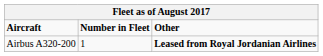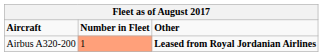(83, 43) no background -> (83, 43) lightsalmon background
